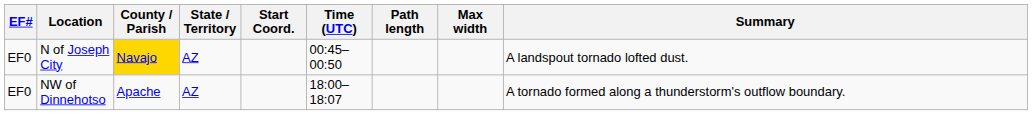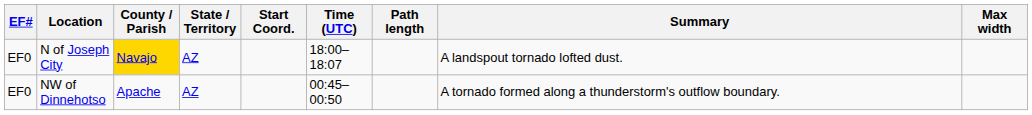columns swapped: (470, 22) <-> (765, 22)
(329, 57) 00:45–00:50 -> (329, 57) 18:00–18:07
(329, 92) 18:00–18:07 -> (329, 92) 00:45–00:50
